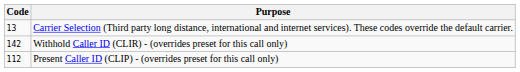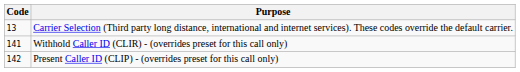(14, 44) 142 -> (14, 44) 141
(14, 60) 112 -> (14, 60) 142
